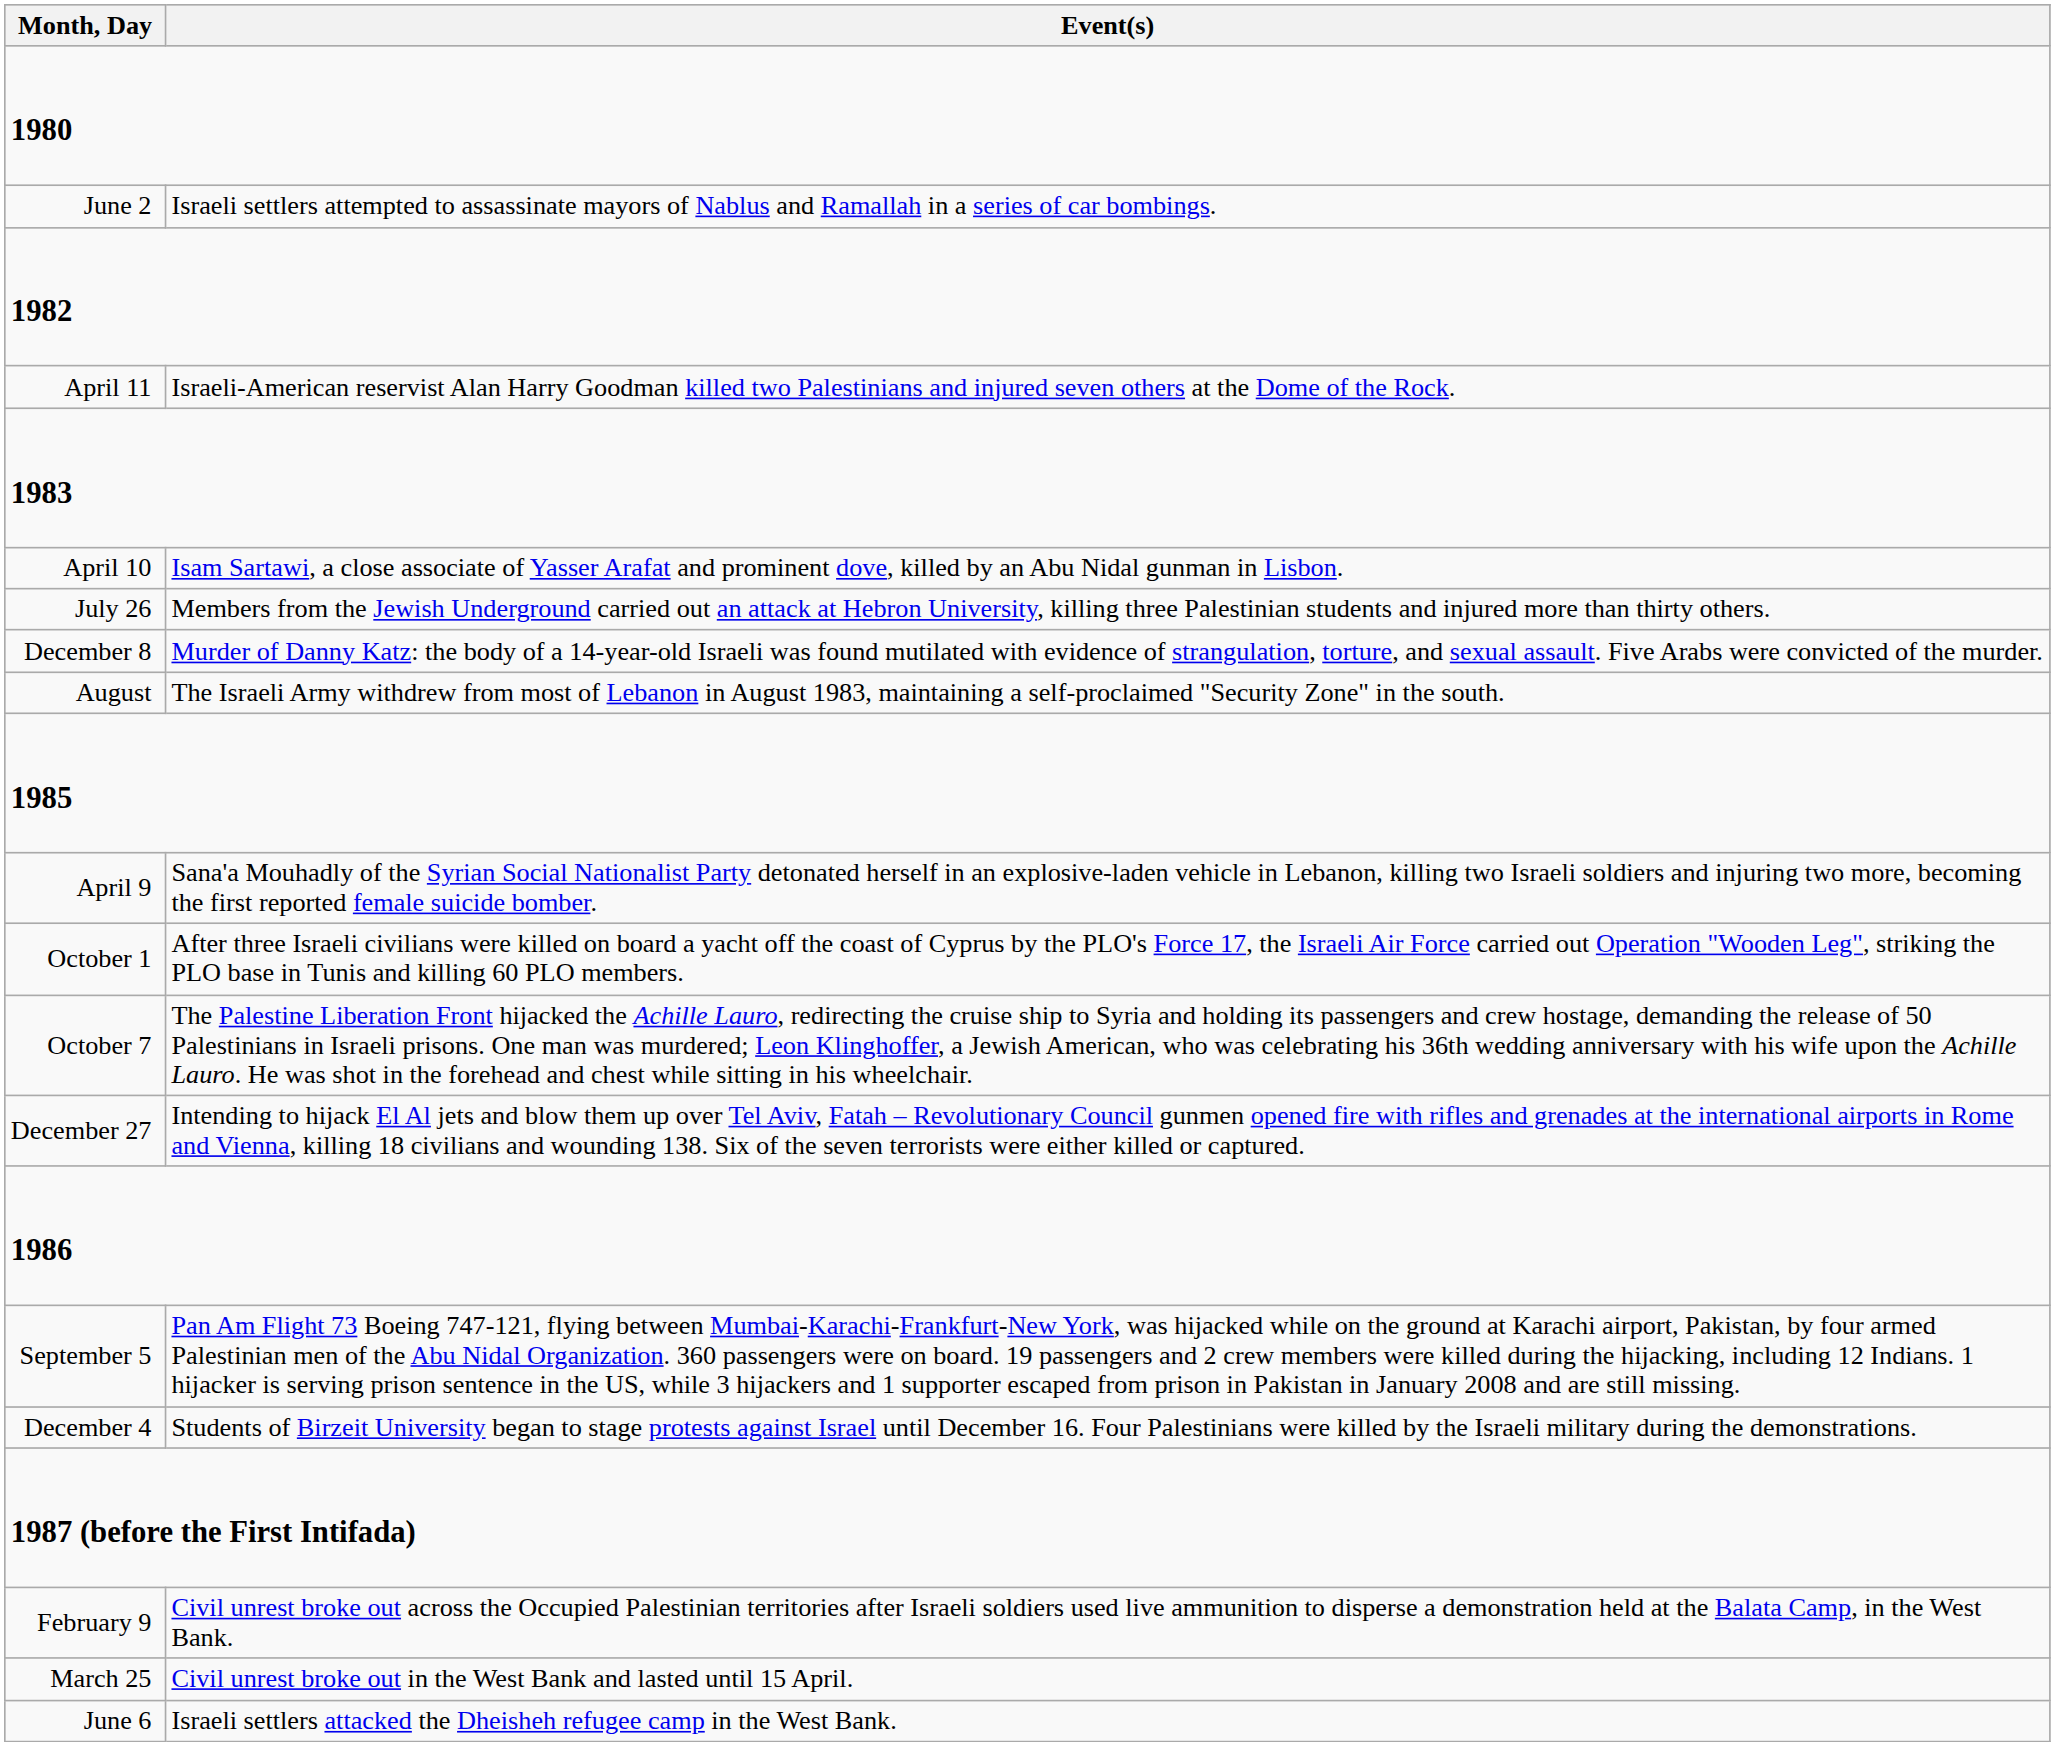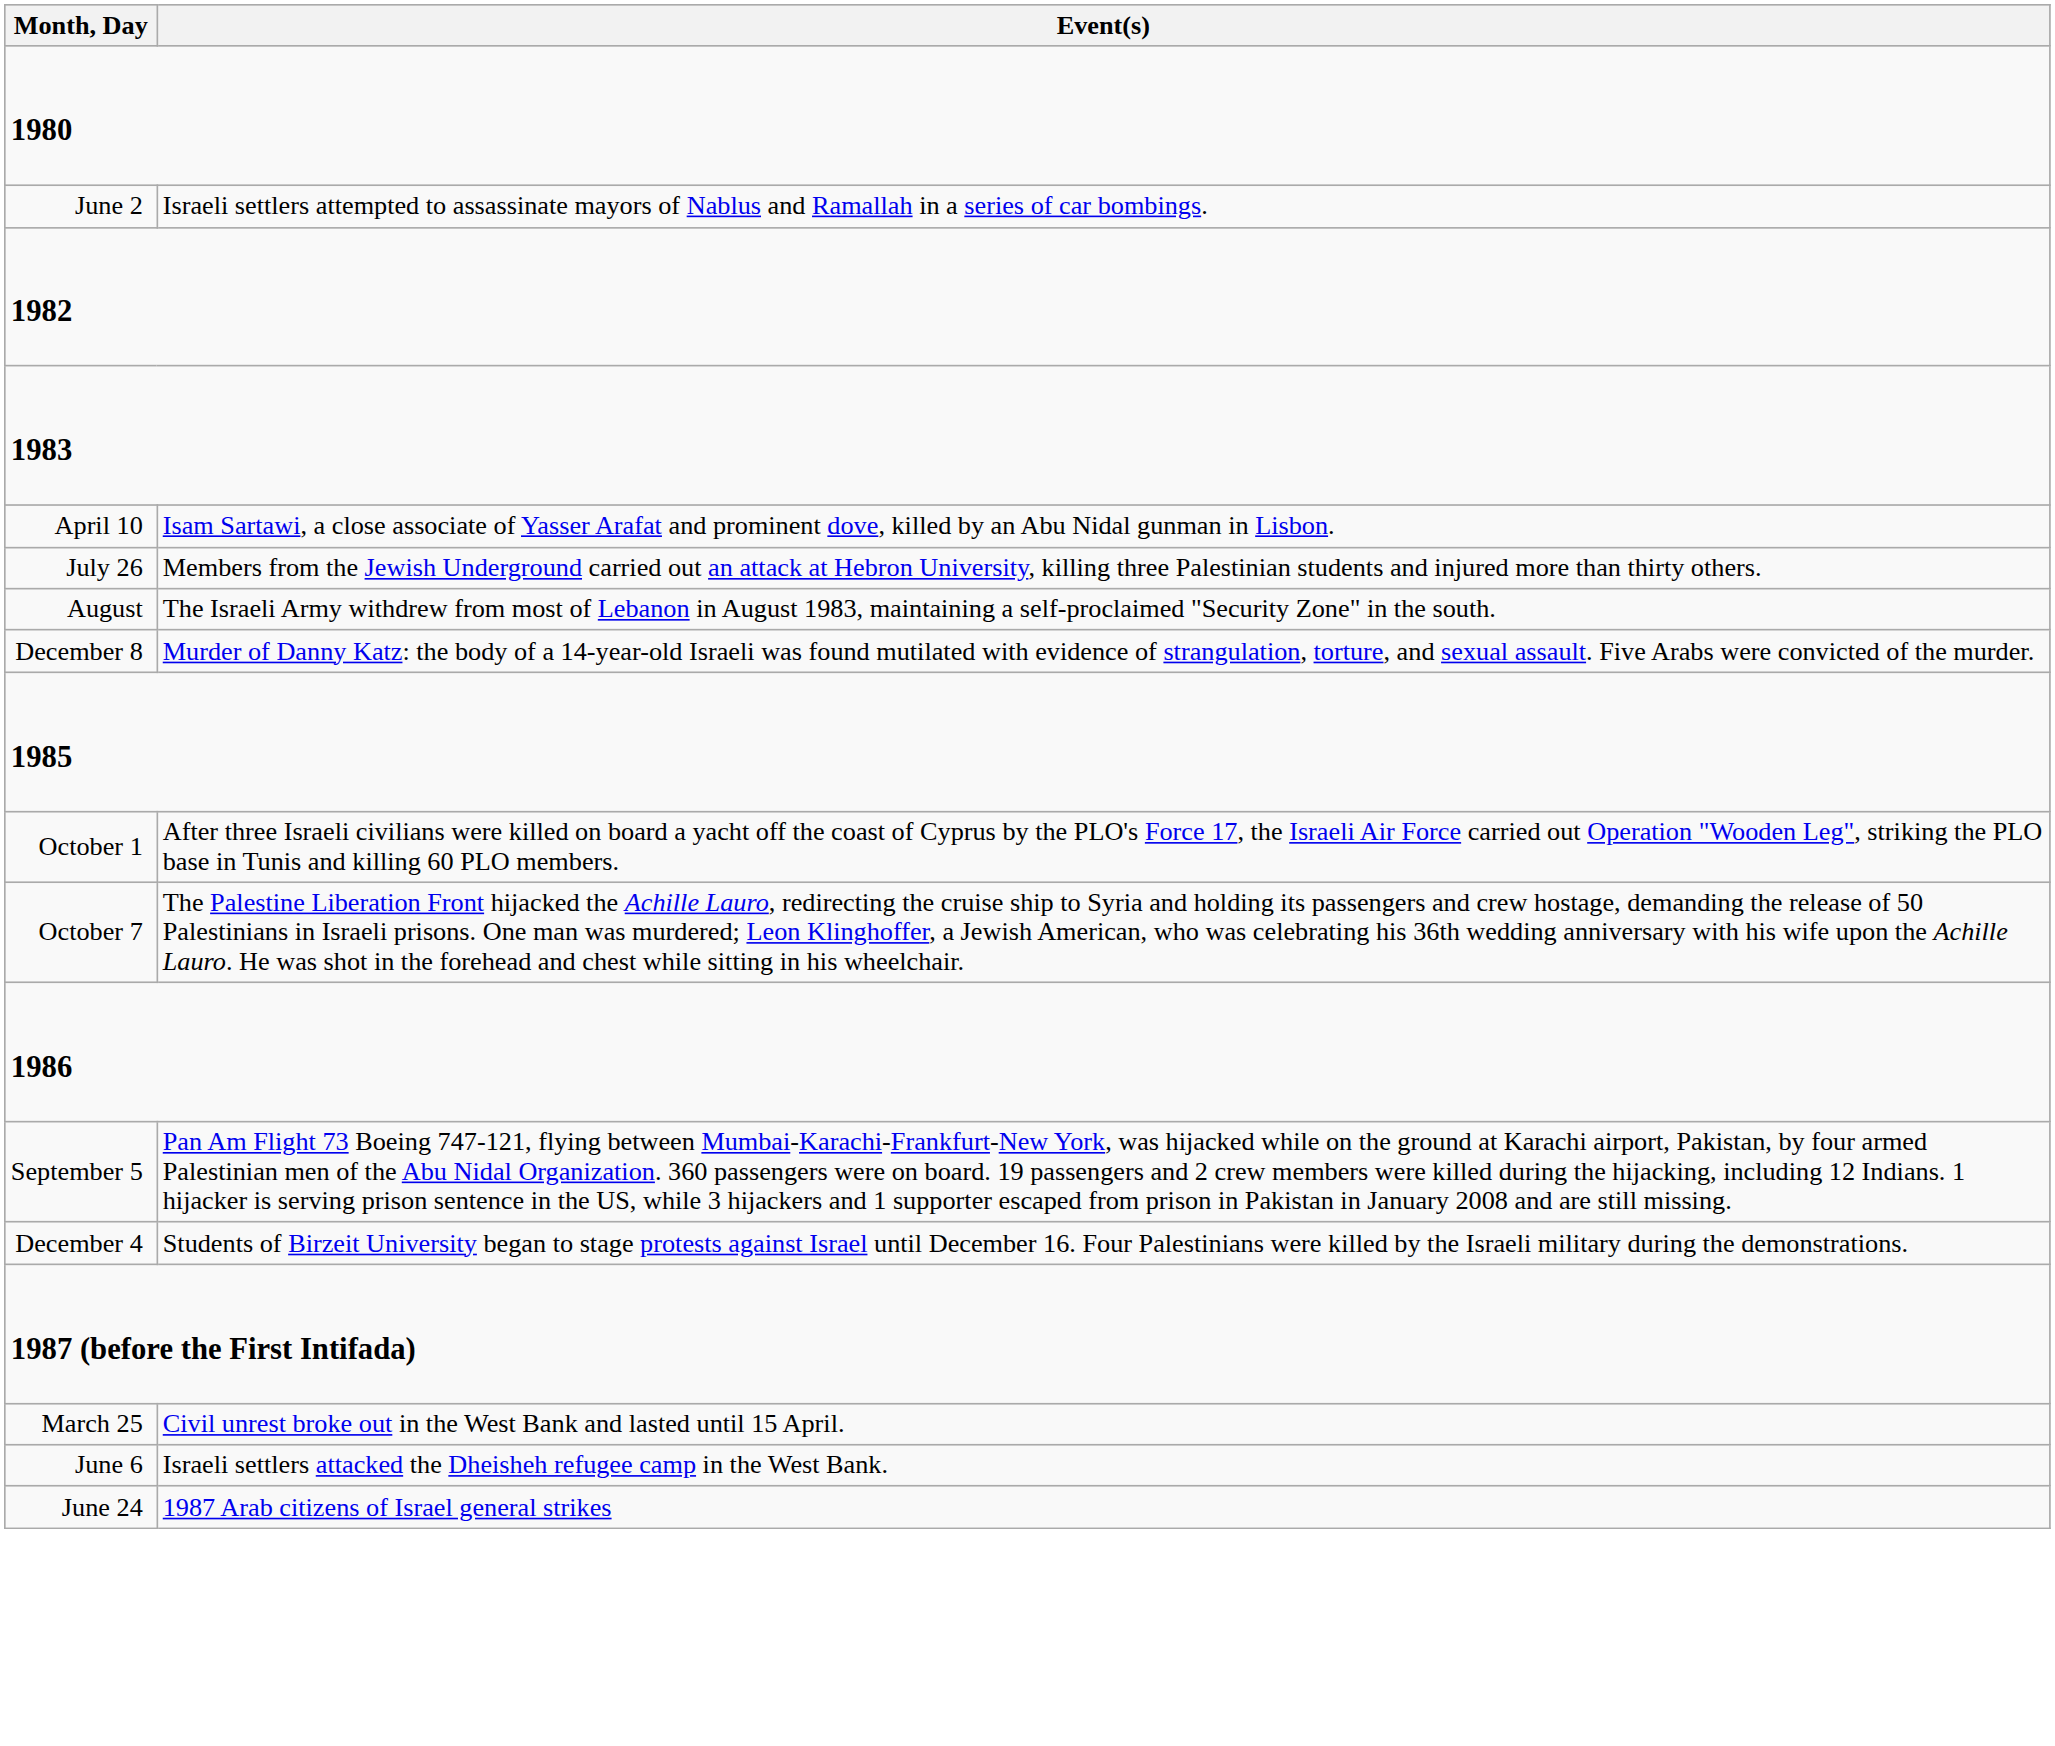- row: (108, 386)
rows swapped: (114, 692) <-> (88, 650)
- row: (114, 887)
- row: (81, 1130)
- row: (94, 1622)
+ row: (102, 1506)
